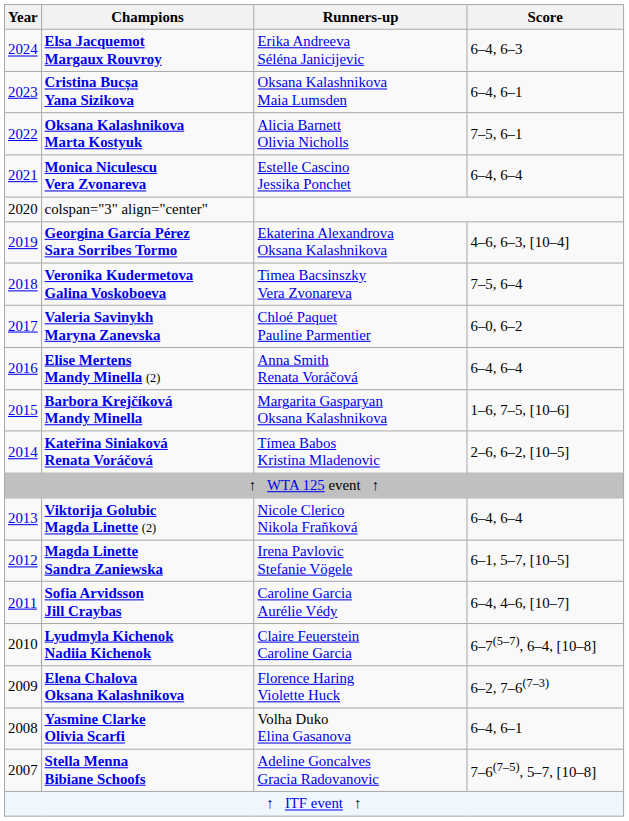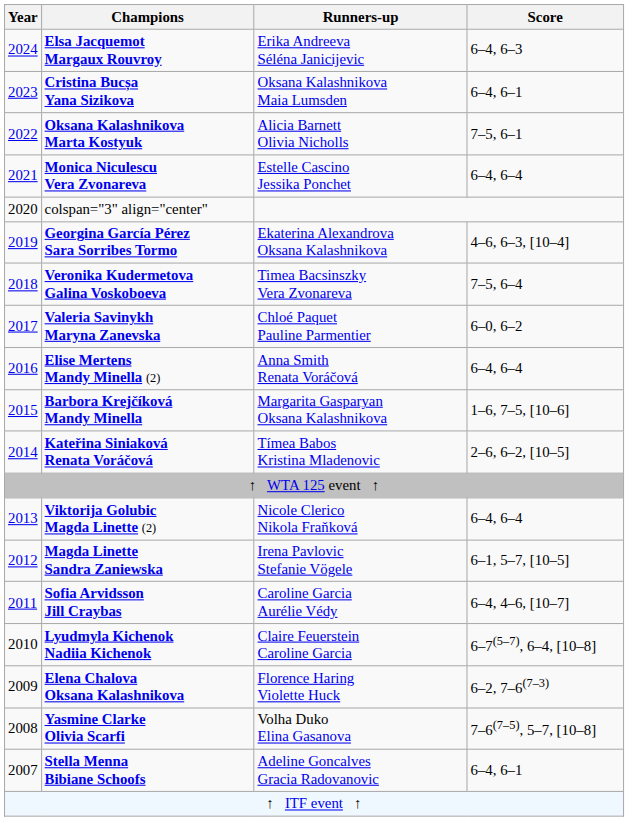(496, 728) 6–4, 6–1 -> (533, 728) 7–6(7–5), 5–7, [10–8]
(533, 770) 7–6(7–5), 5–7, [10–8] -> (496, 770) 6–4, 6–1
